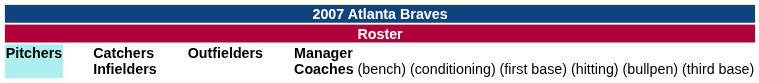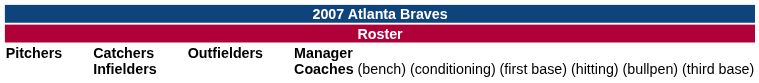(34, 53) paleturquoise background -> (34, 53) no background
